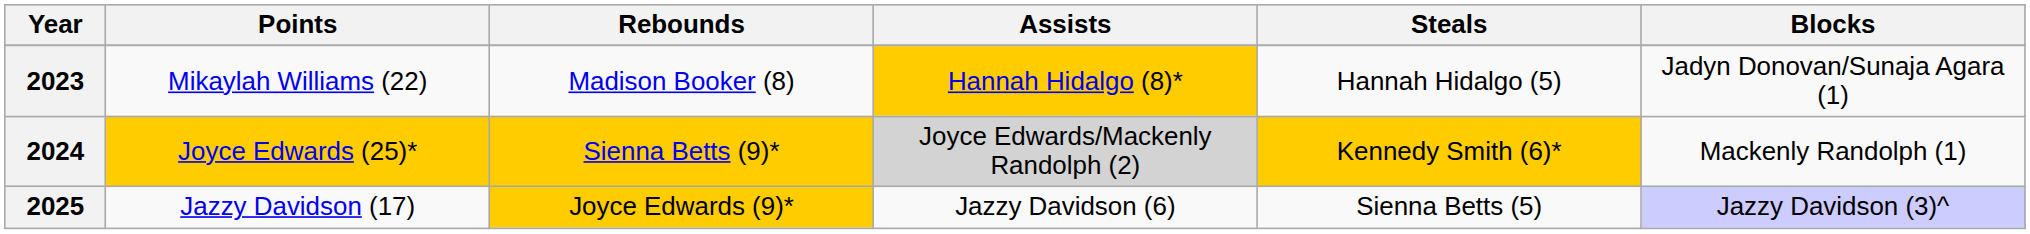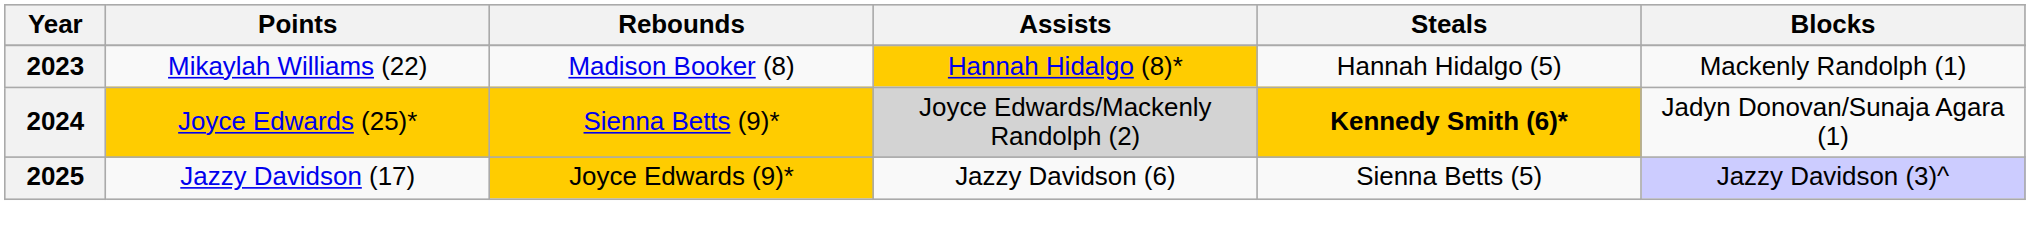(1833, 80) Jadyn Donovan/Sunaja Agara (1) -> (1833, 66) Mackenly Randolph (1)
(1449, 151) normal -> (1449, 121) bold
(1833, 151) Mackenly Randolph (1) -> (1833, 121) Jadyn Donovan/Sunaja Agara (1)
